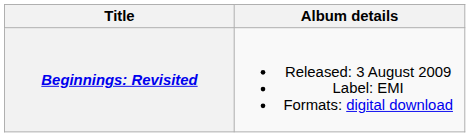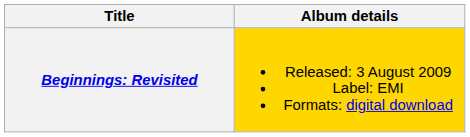(350, 88) no background -> (350, 88) gold background
